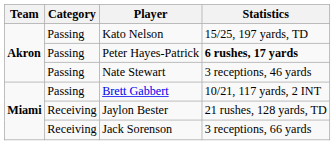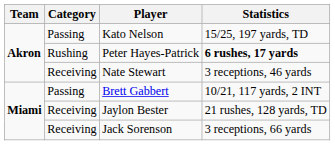(66, 52) Passing -> (68, 52) Rushing
(66, 72) Passing -> (72, 72) Receiving
